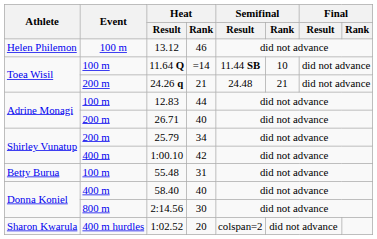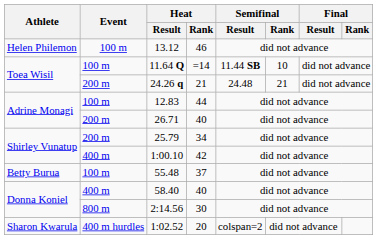(201, 173) 31 -> (201, 173) 37
